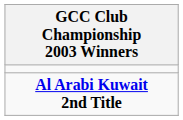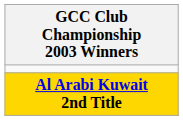(92, 94) no background -> (92, 94) gold background
